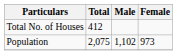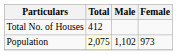(99, 42) no background -> (99, 42) lightyellow background
